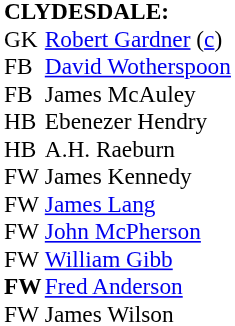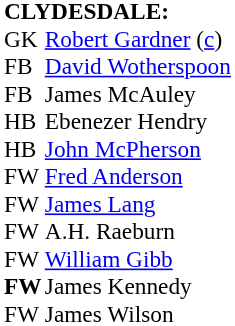(110, 149) A.H. Raeburn -> (123, 149) John McPherson
(118, 176) James Kennedy -> (114, 176) Fred Anderson
(123, 231) John McPherson -> (110, 231) A.H. Raeburn
(114, 286) Fred Anderson -> (118, 286) James Kennedy
